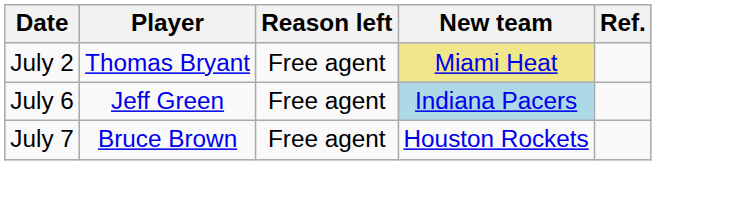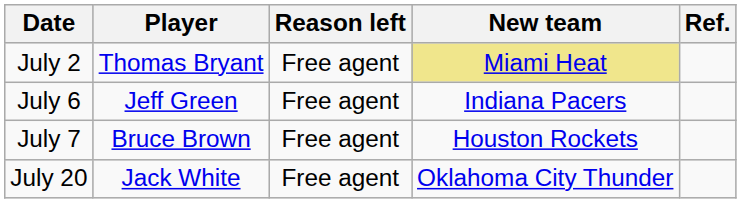(496, 100) lightblue background -> (545, 100) no background
+ row: (49, 178)
